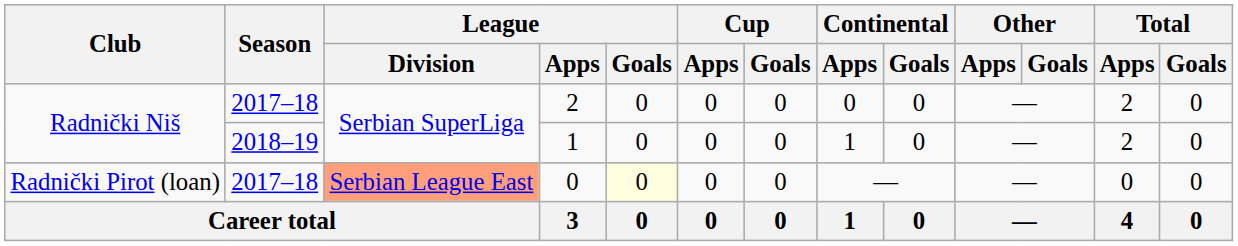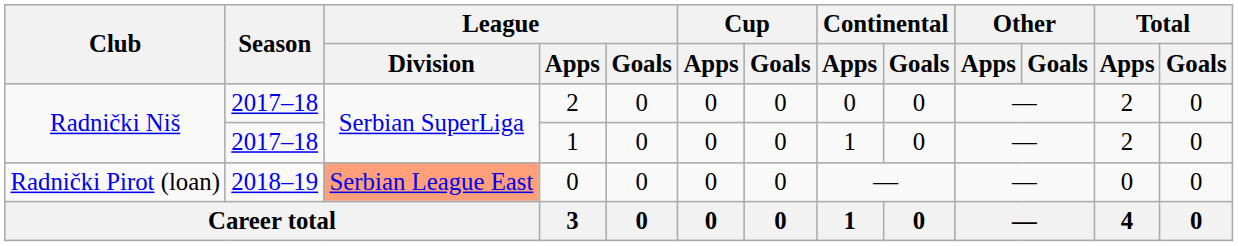(275, 142) 2018–19 -> (275, 142) 2017–18
(275, 181) 2017–18 -> (275, 181) 2018–19
(642, 181) lightyellow background -> (642, 181) no background
